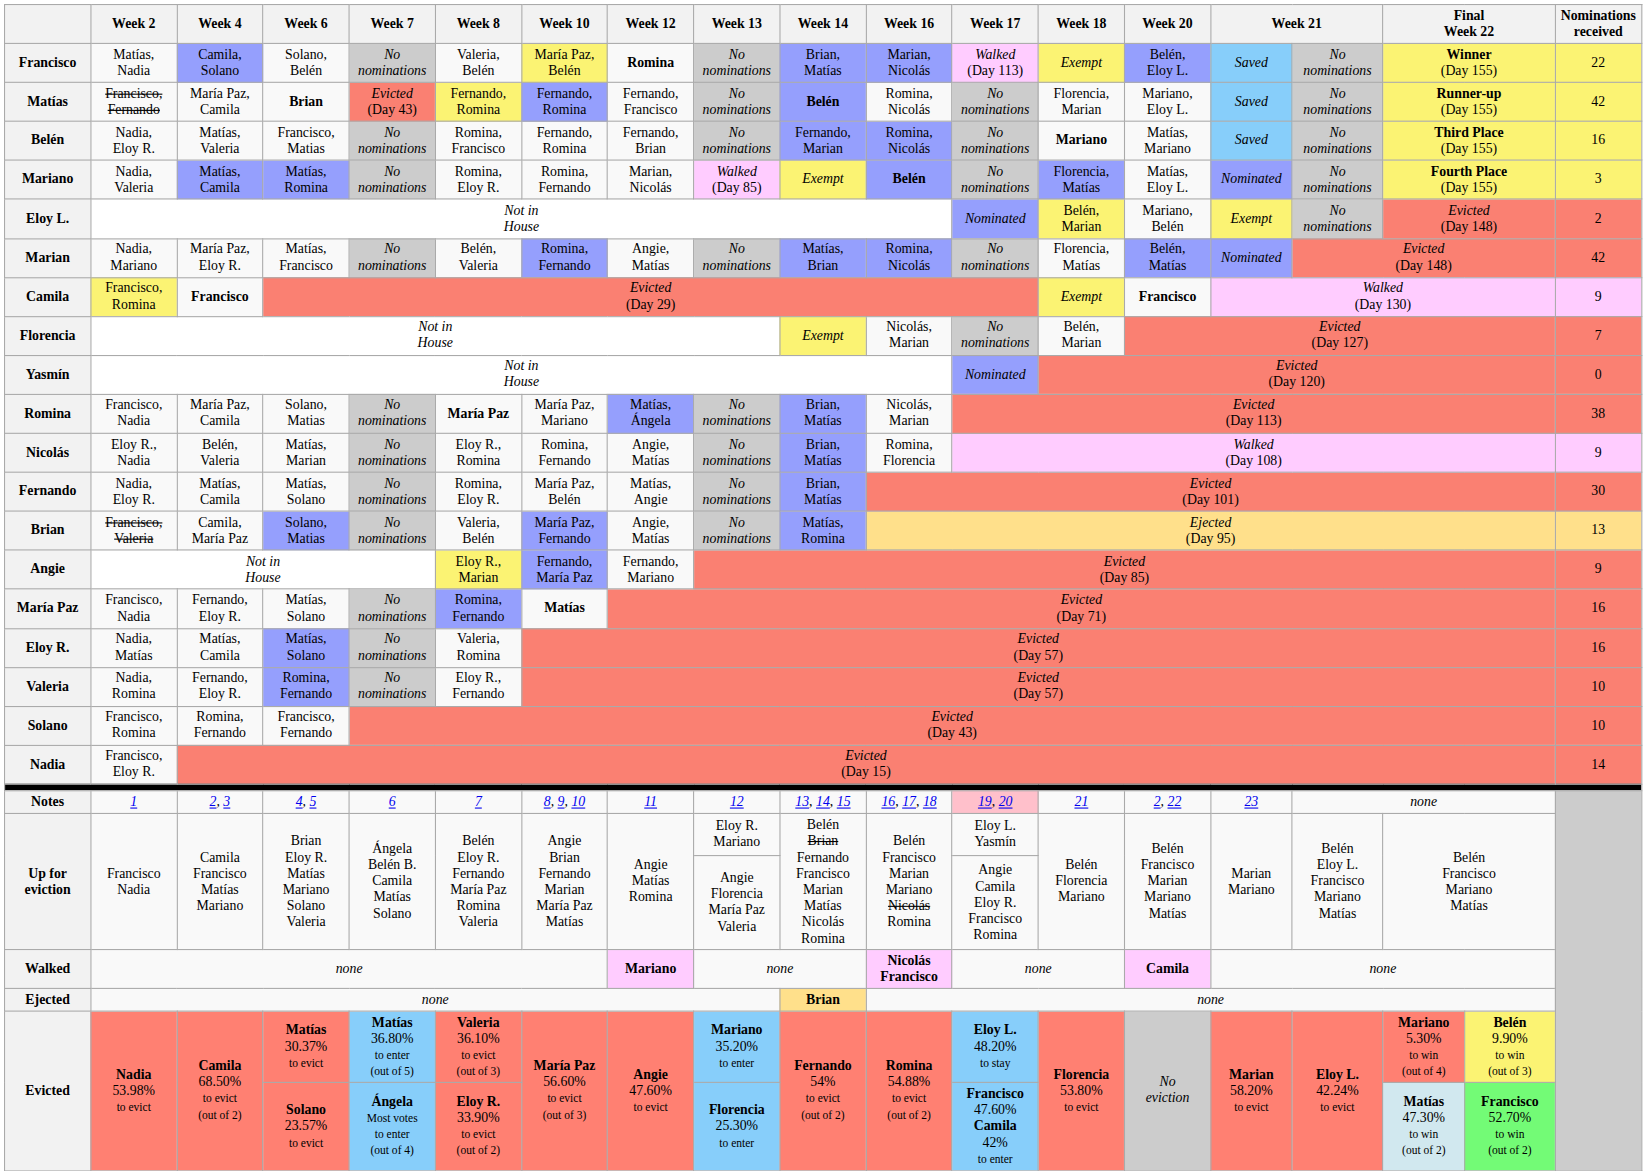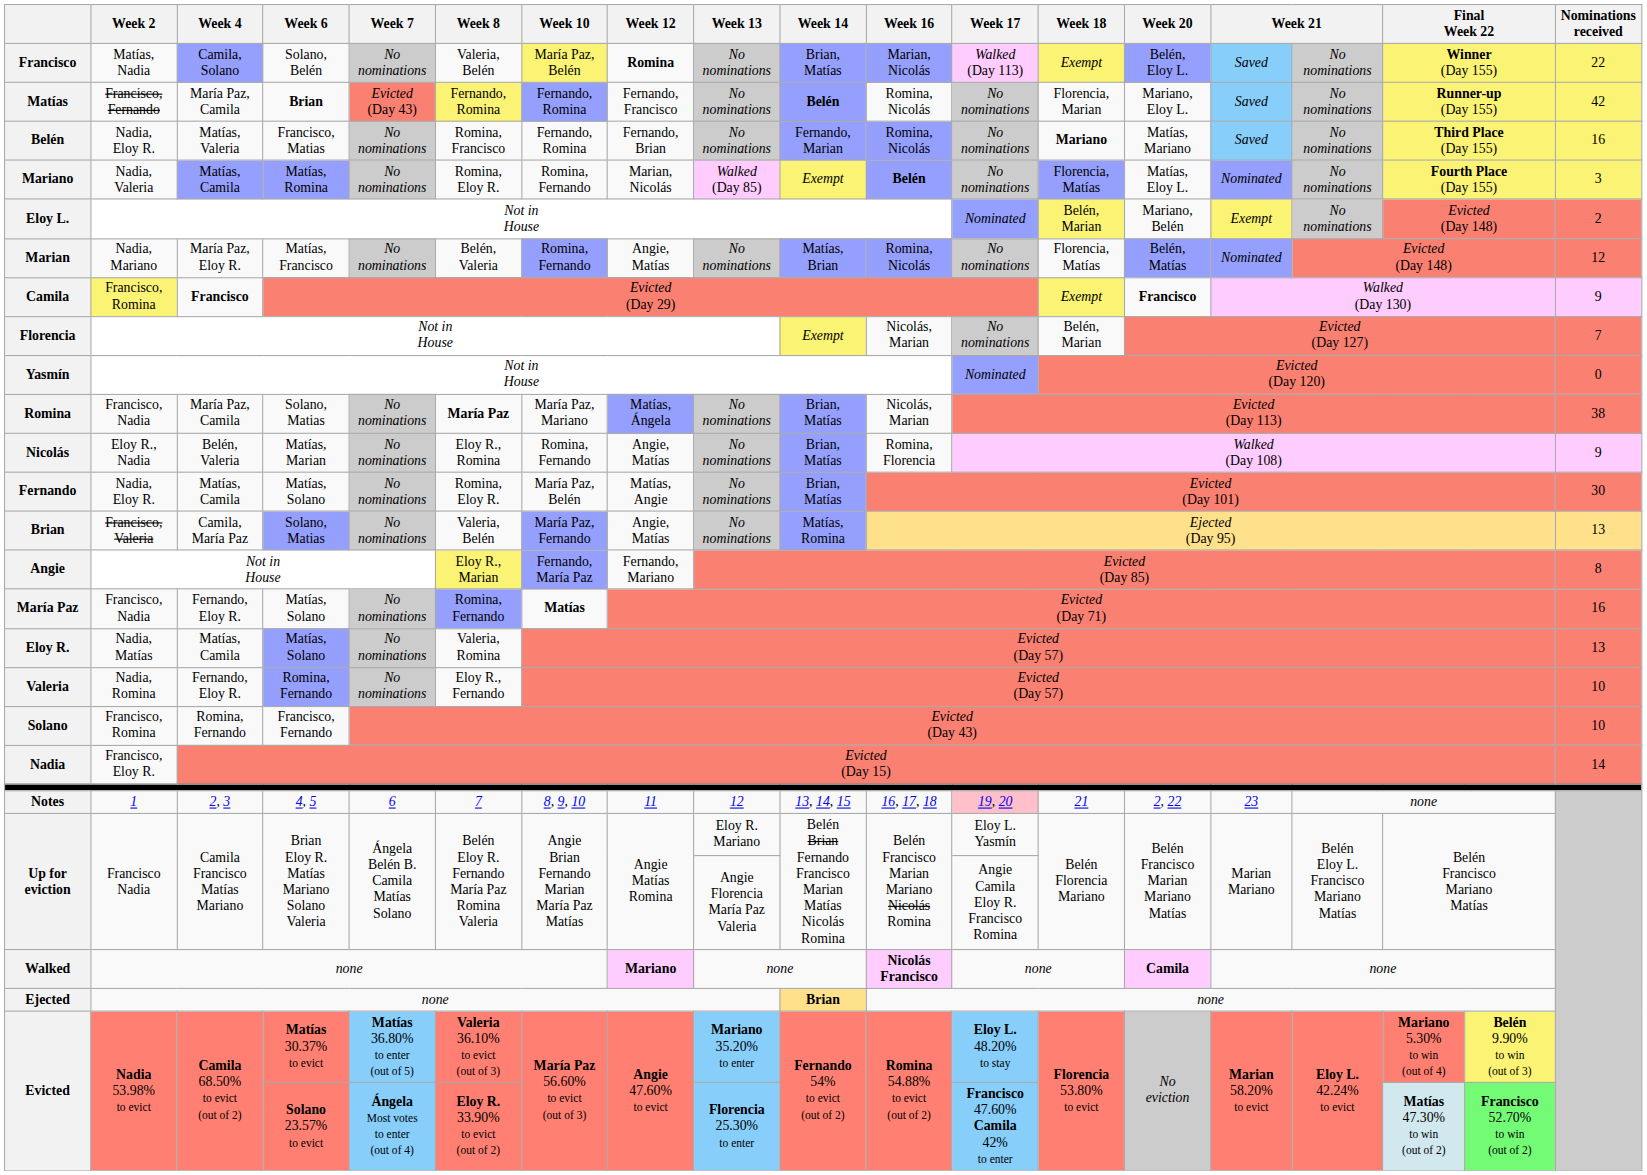(1598, 257) 42 -> (1598, 257) 12
(1598, 569) 9 -> (1598, 569) 8
(1598, 647) 16 -> (1598, 647) 13
